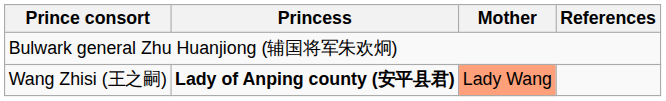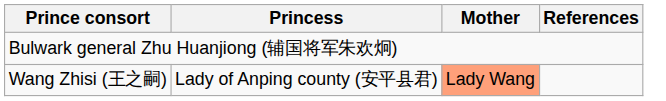(315, 79) bold -> (306, 79) normal
